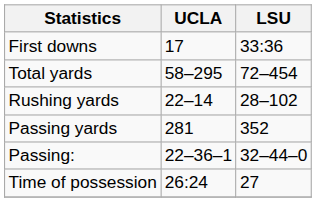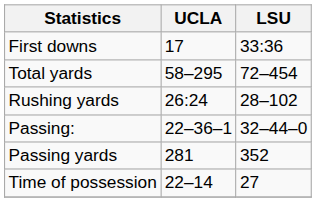(189, 100) 22–14 -> (186, 100) 26:24
rows swapped: (63, 128) <-> (42, 155)
(186, 182) 26:24 -> (189, 182) 22–14
